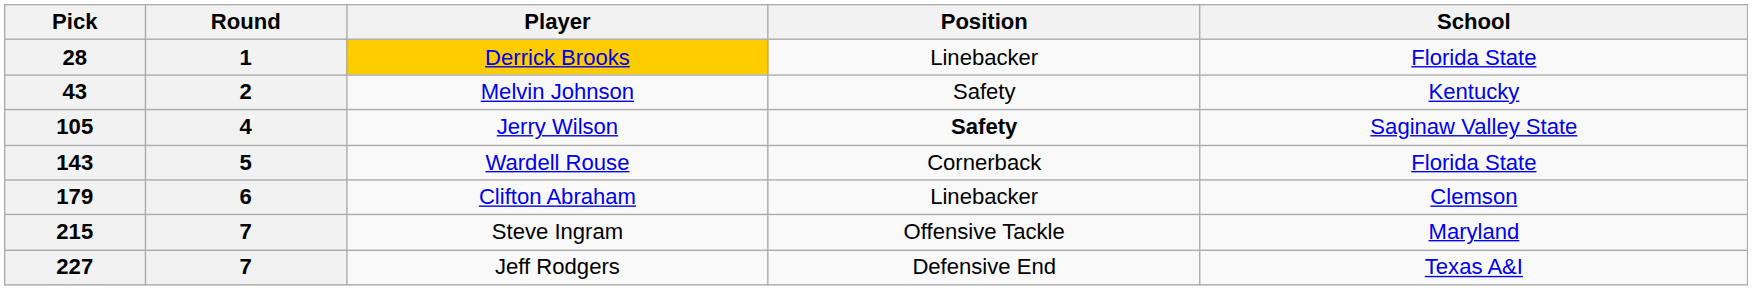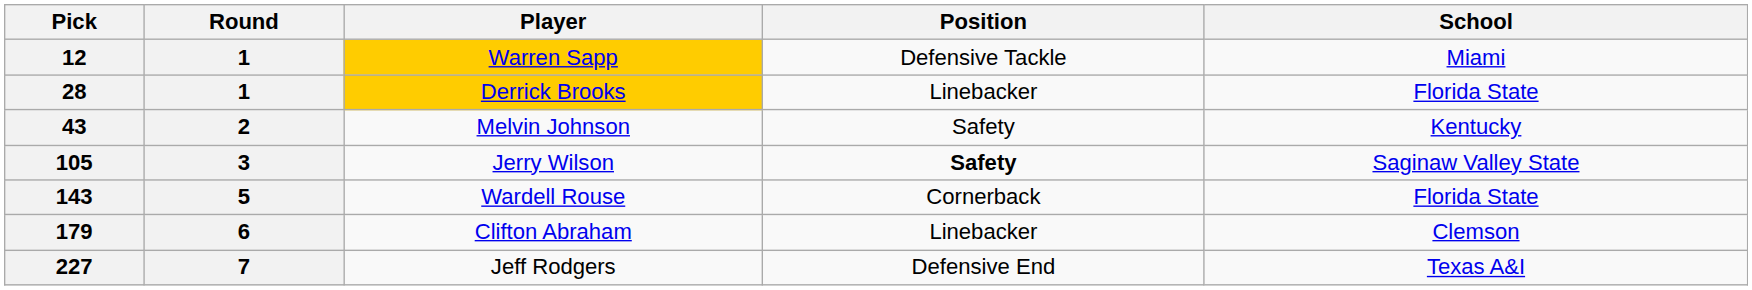+ row: (74, 57)
(246, 127) 4 -> (244, 162) 3
- row: (75, 232)
